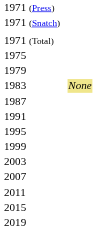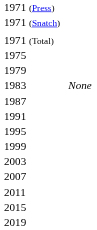(80, 86) khaki background -> (80, 86) no background
